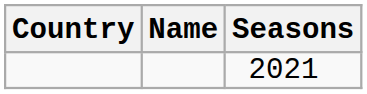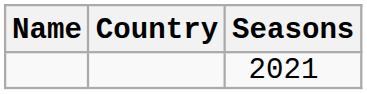columns swapped: (183, 29) <-> (73, 29)
